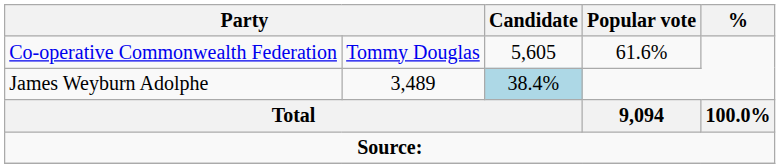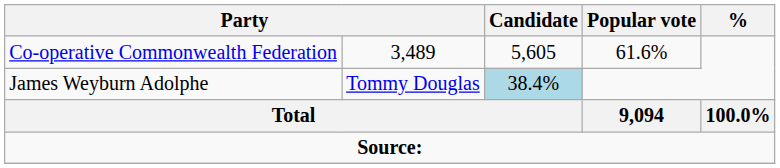(413, 52) Tommy Douglas -> (413, 52) 3,489
(413, 83) 3,489 -> (413, 83) Tommy Douglas
